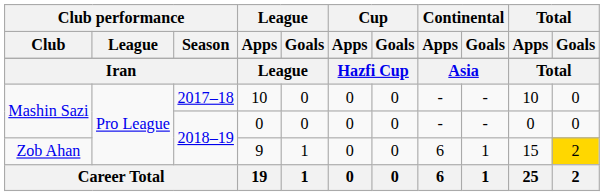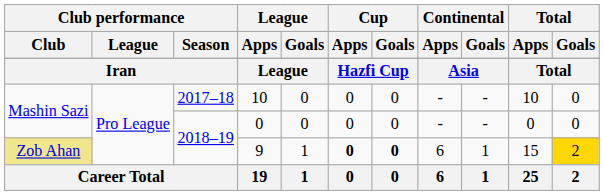(48, 151) no background -> (48, 151) khaki background
(350, 151) normal -> (350, 151) bold
(395, 151) normal -> (395, 151) bold
